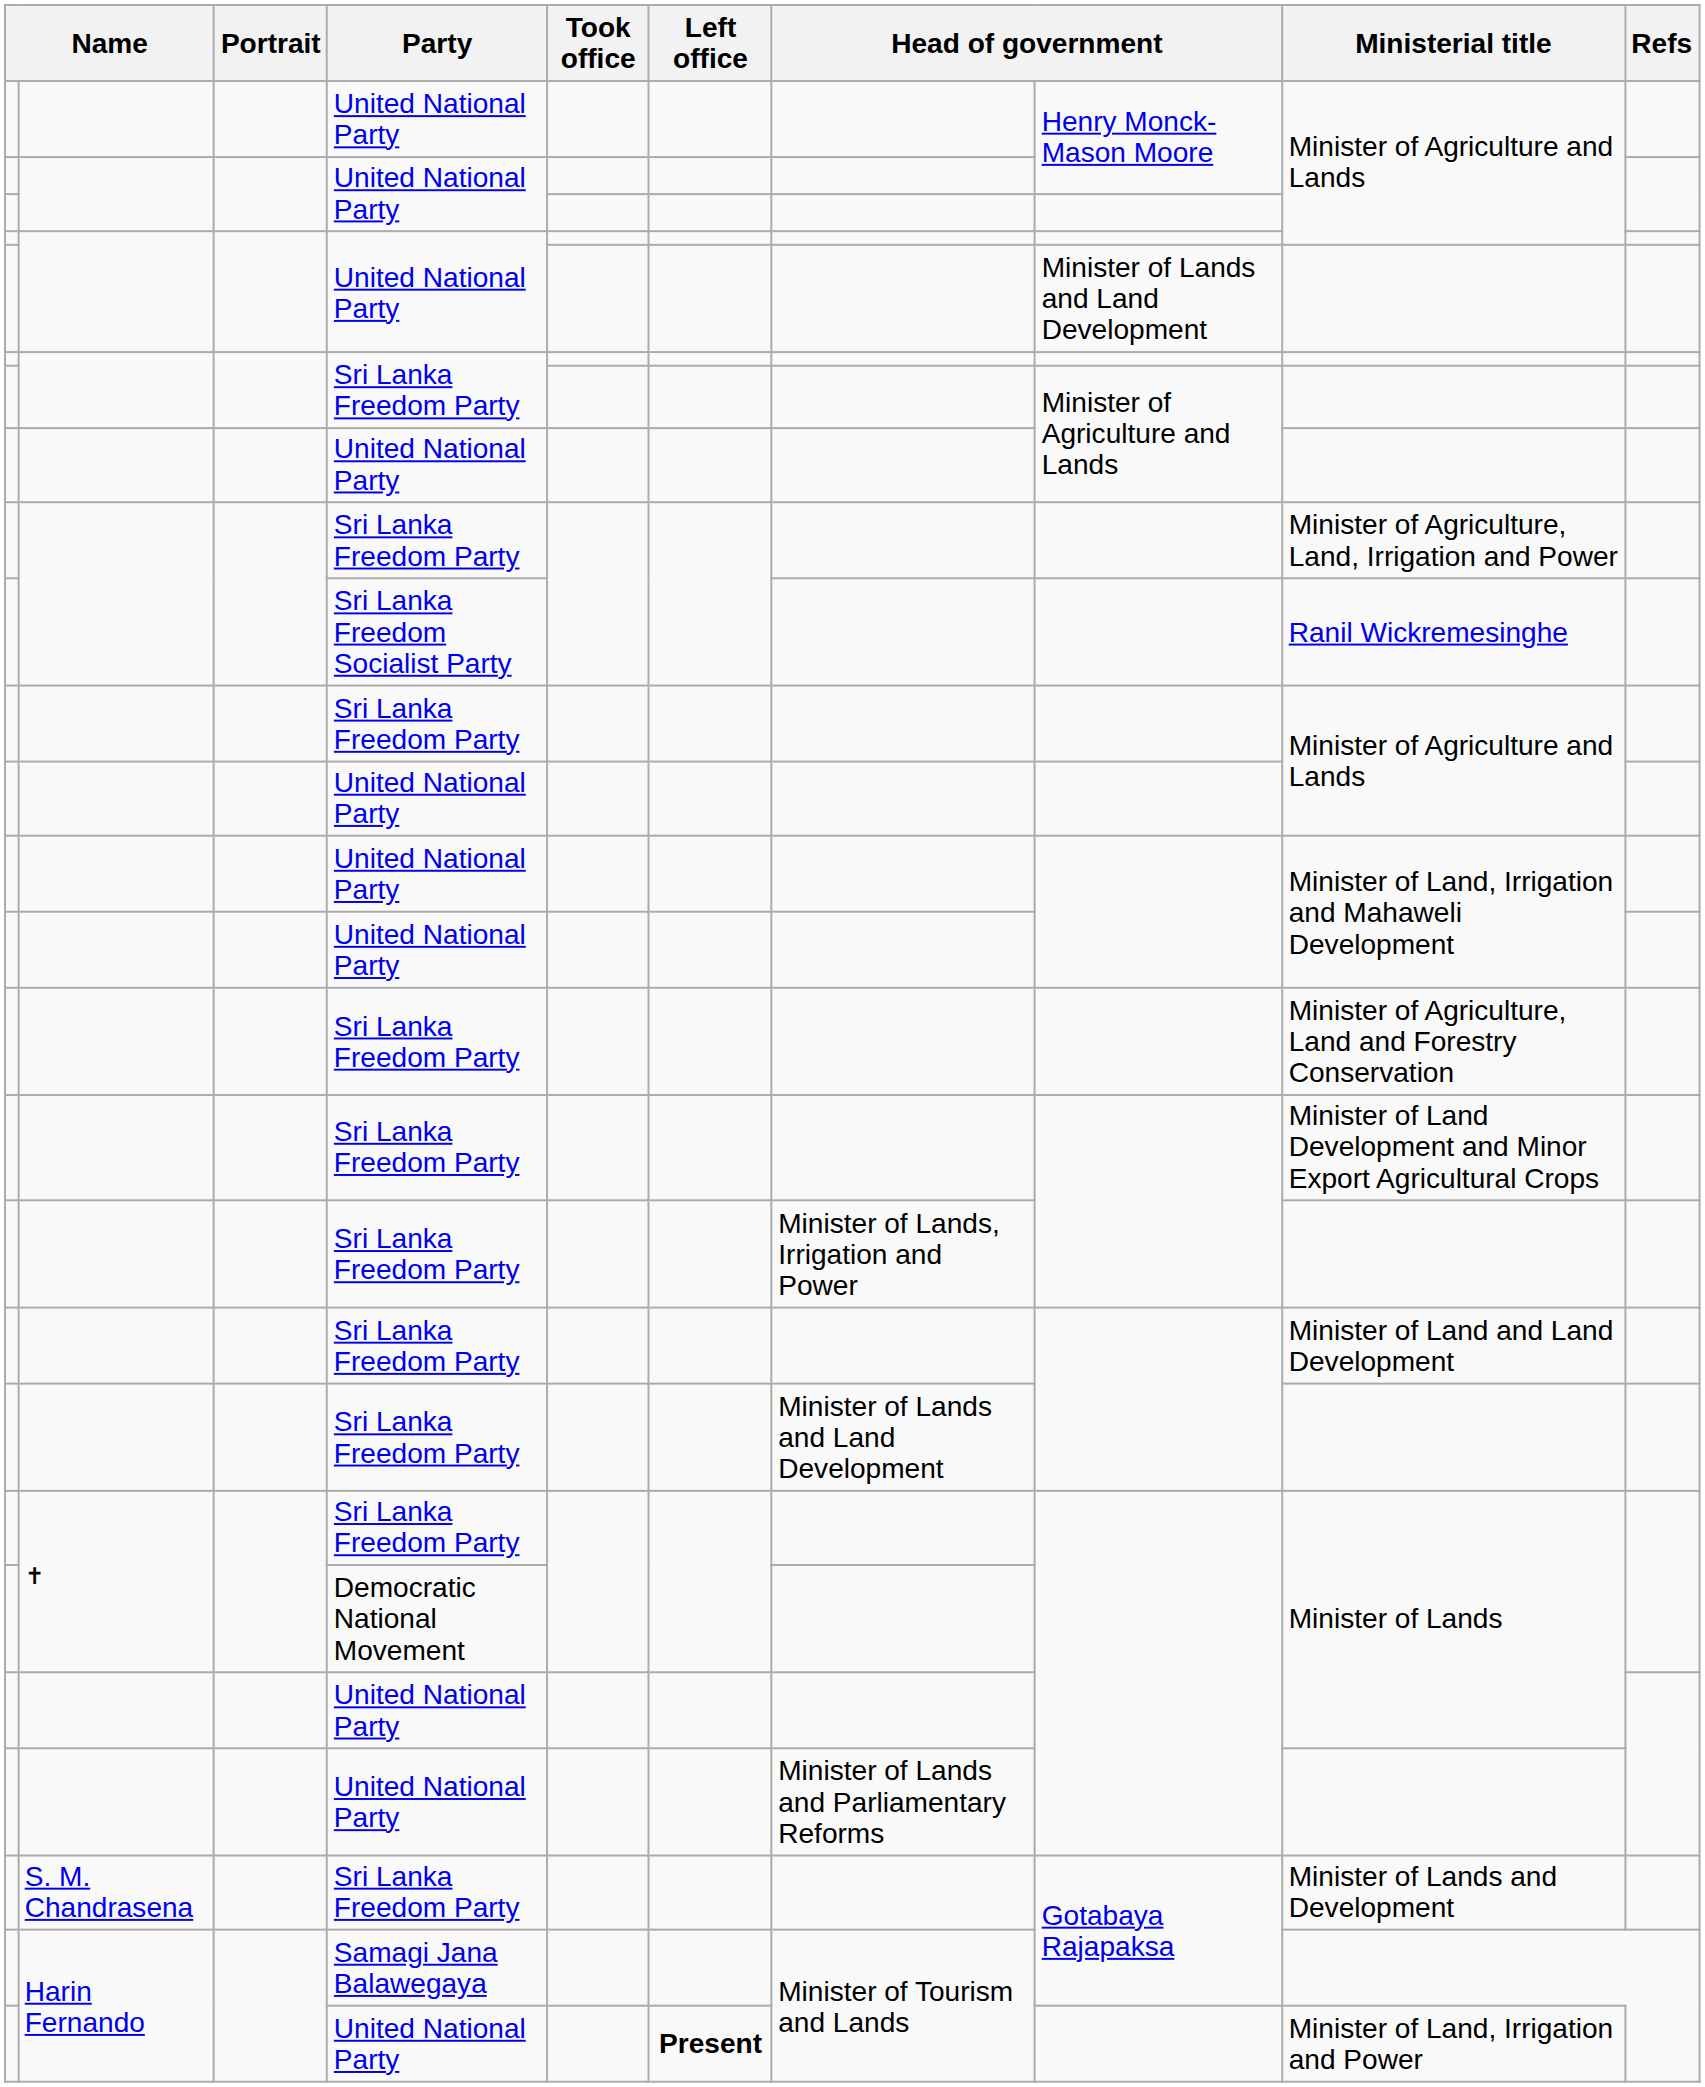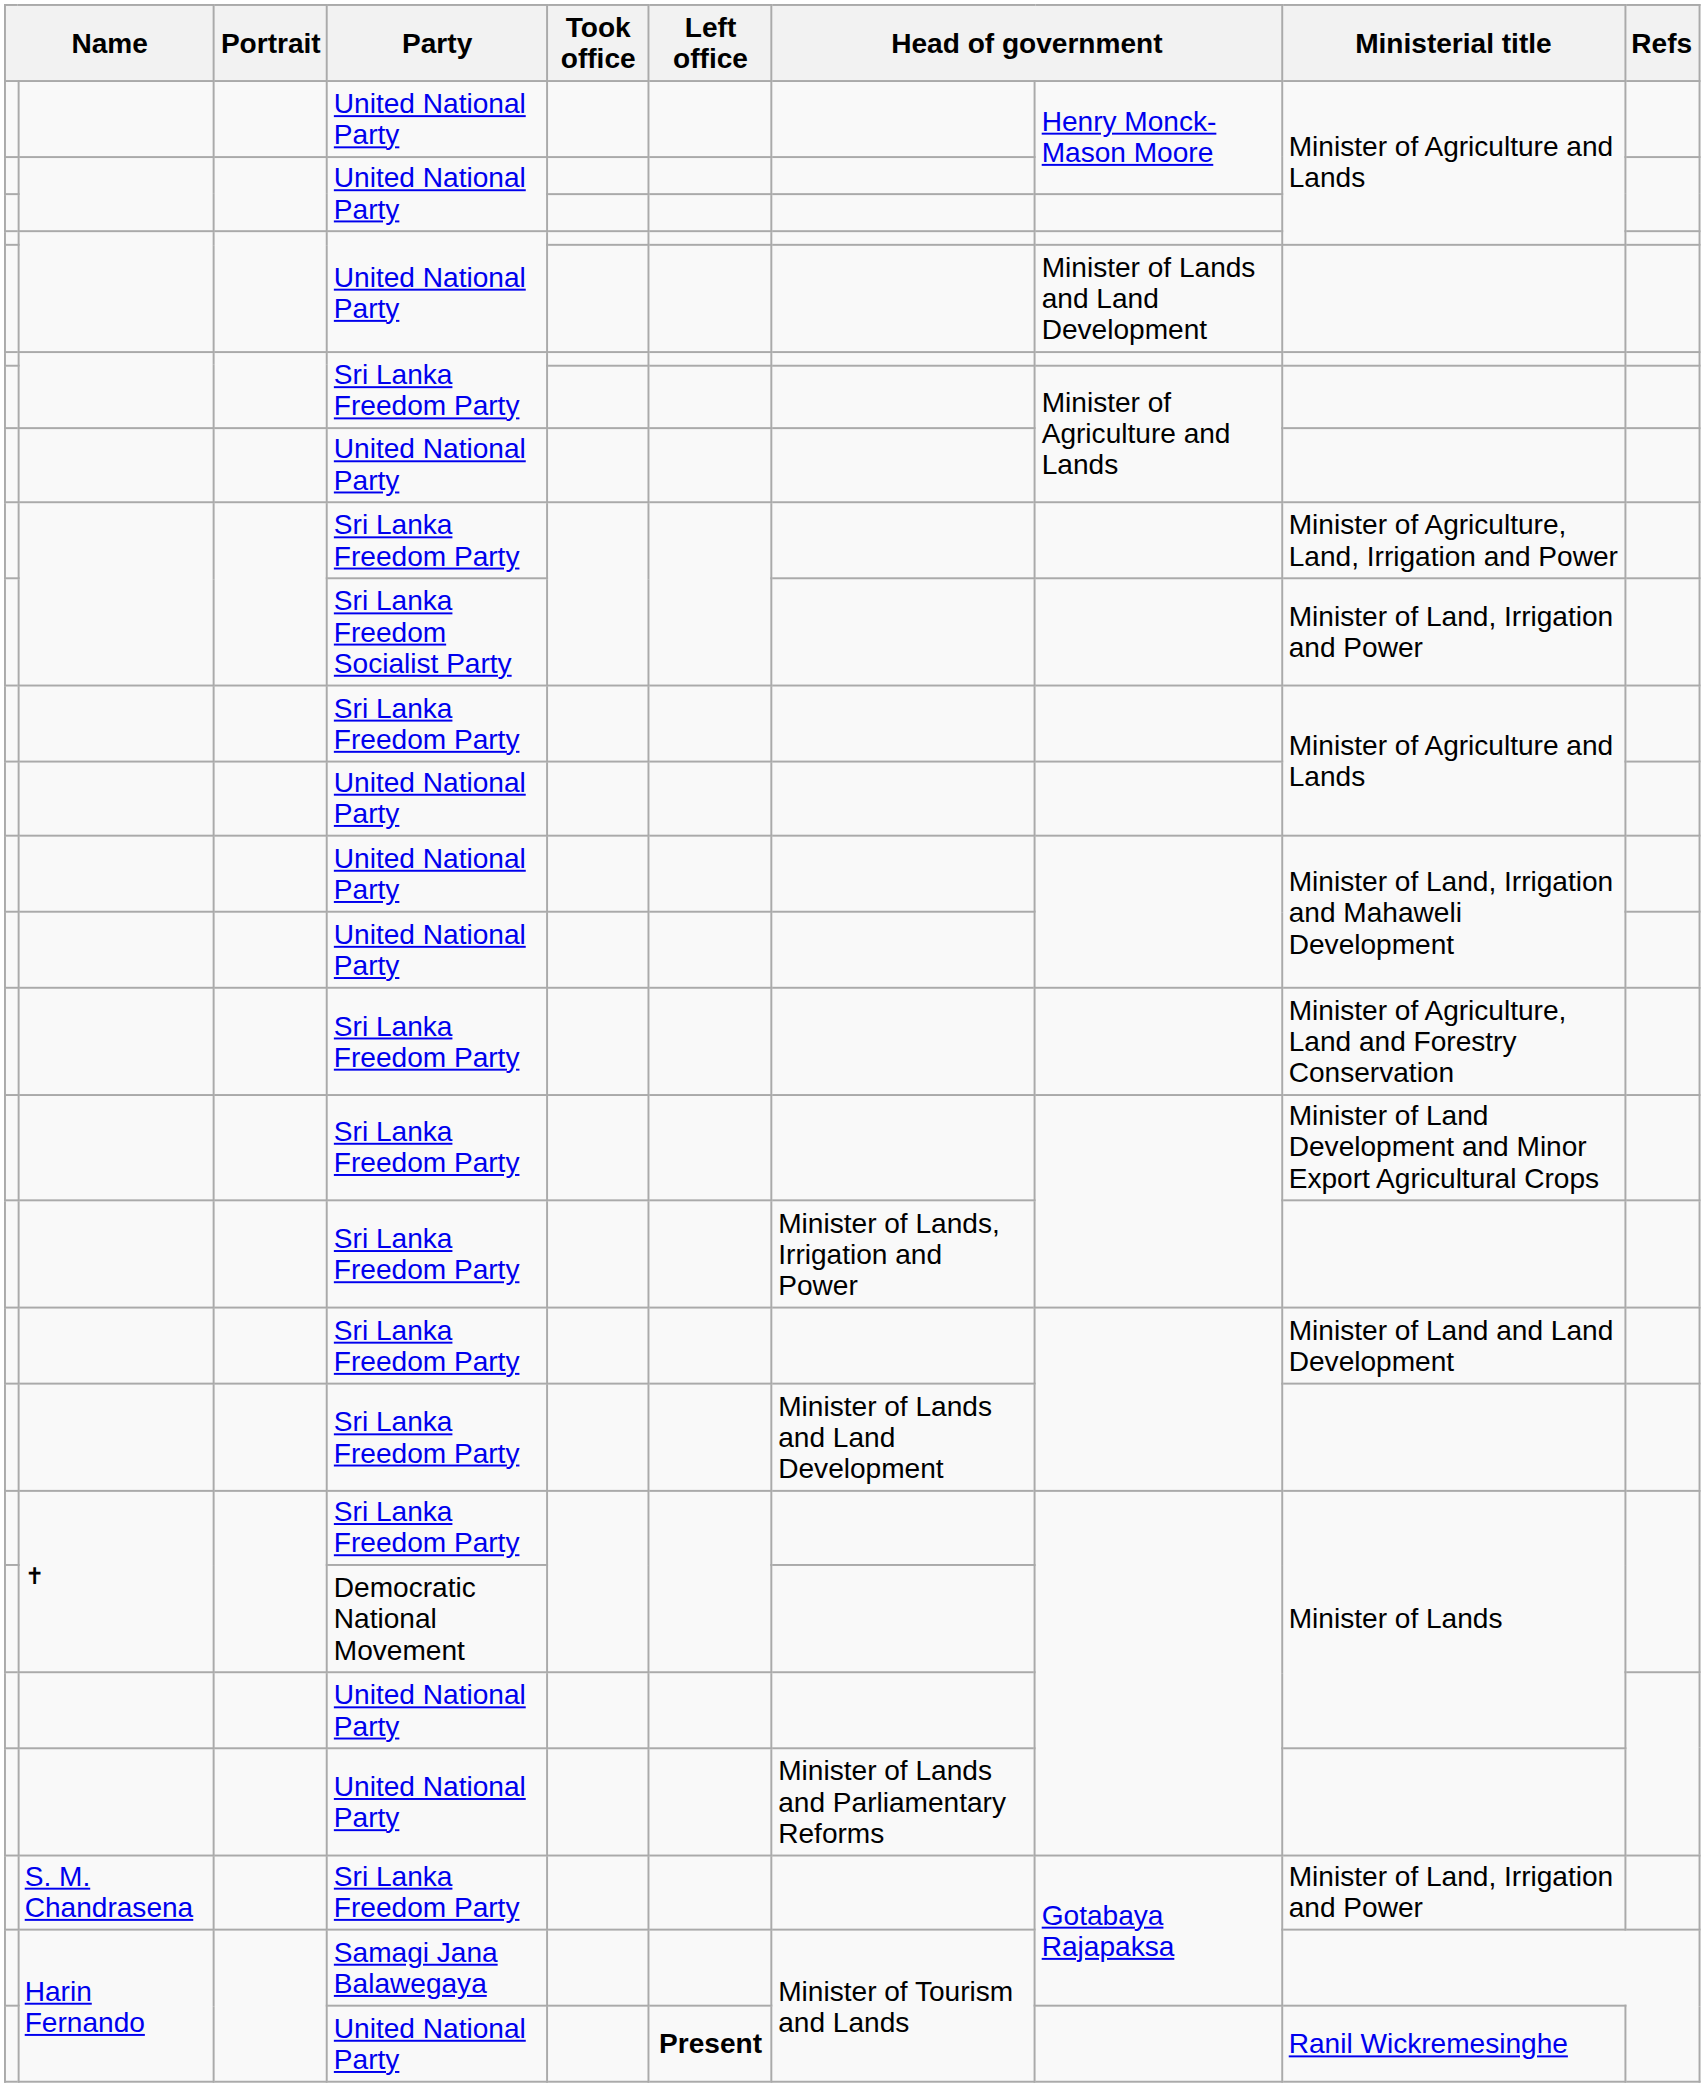(1428, 632) Ranil Wickremesinghe -> (1451, 632) Minister of Land, Irrigation and Power
(1423, 1893) Minister of Lands and Development -> (1451, 1893) Minister of Land, Irrigation and Power
(1451, 2044) Minister of Land, Irrigation and Power -> (1428, 2044) Ranil Wickremesinghe
